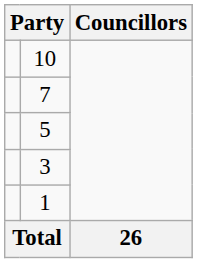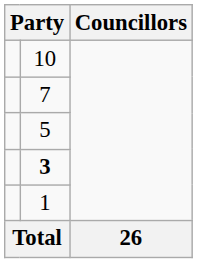(45, 166) normal -> (45, 166) bold
